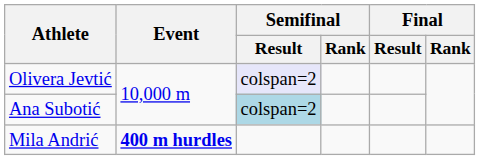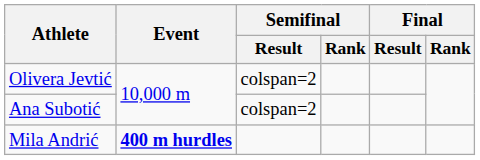(279, 79) lavender background -> (279, 79) no background
(279, 109) lightblue background -> (279, 109) no background
